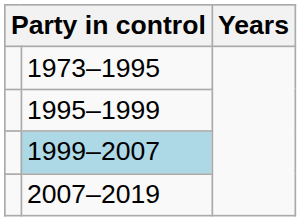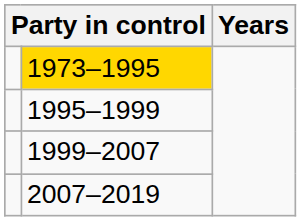(94, 67) no background -> (94, 67) gold background
(94, 151) lightblue background -> (94, 151) no background
